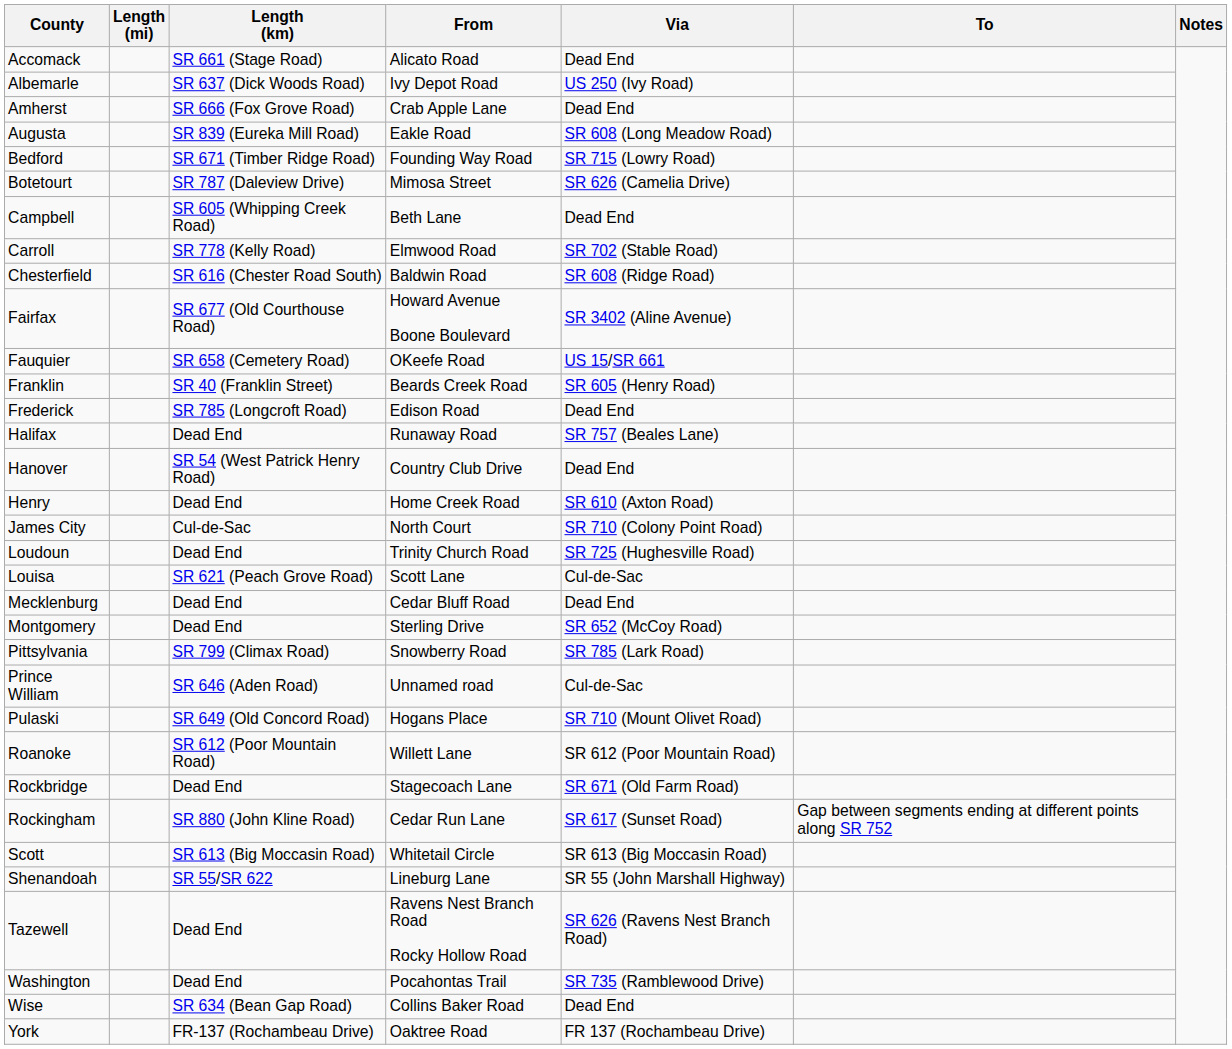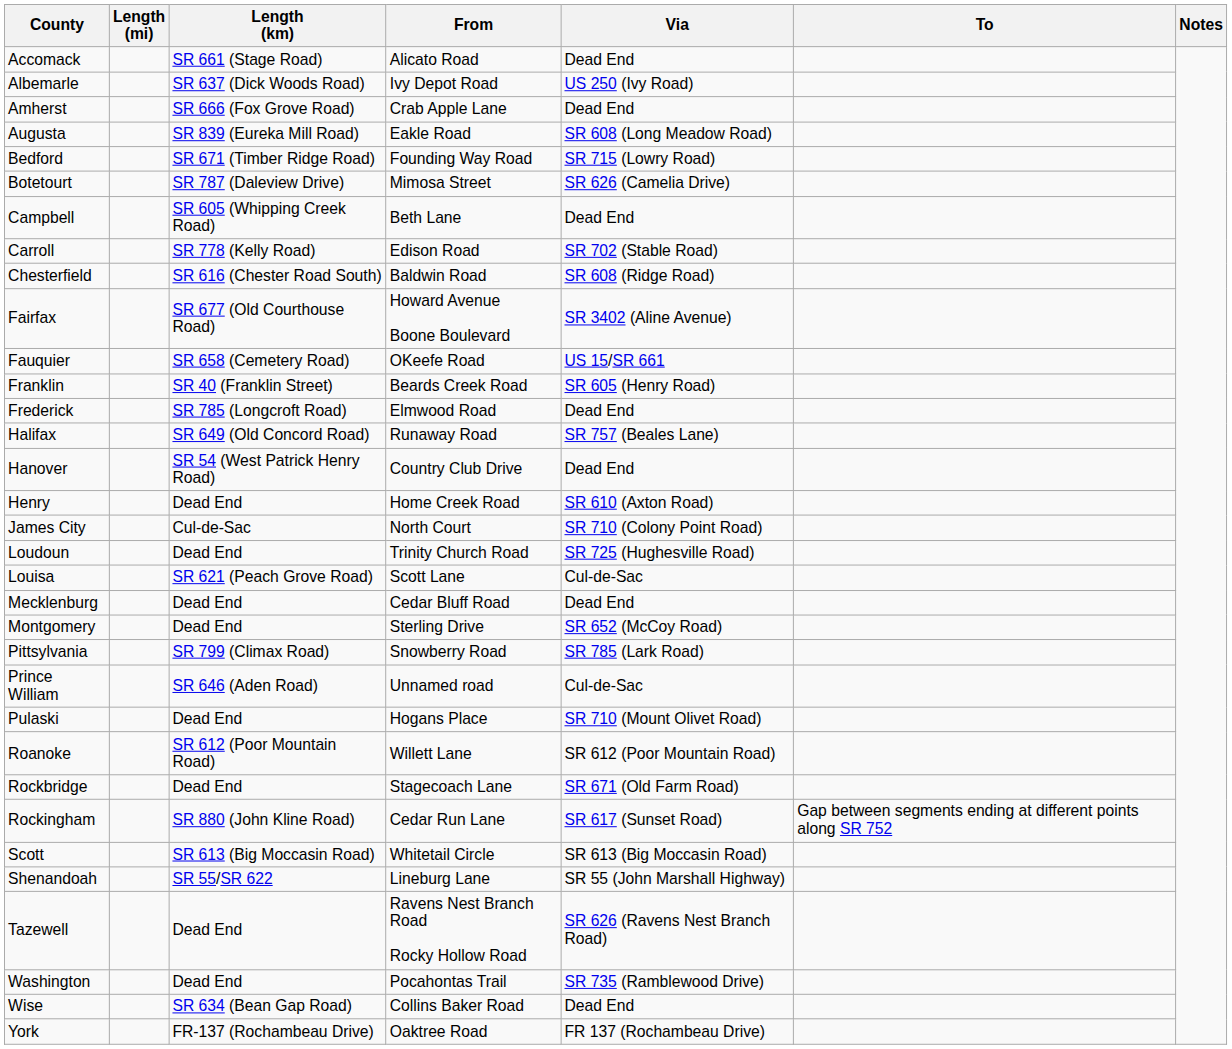(443, 251) Elmwood Road -> (435, 251) Edison Road
(435, 410) Edison Road -> (443, 410) Elmwood Road
(207, 435) Dead End -> (271, 435) SR 649 (Old Concord Road)
(271, 719) SR 649 (Old Concord Road) -> (207, 719) Dead End
